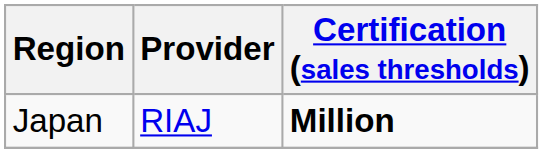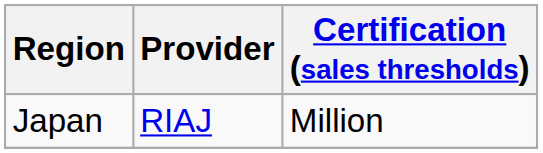(342, 120) bold -> (337, 120) normal
